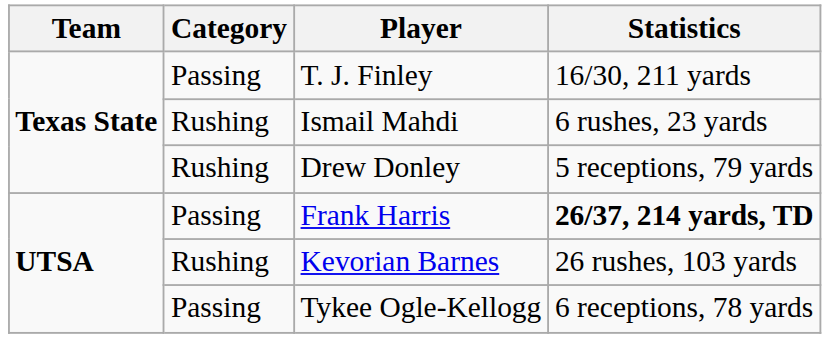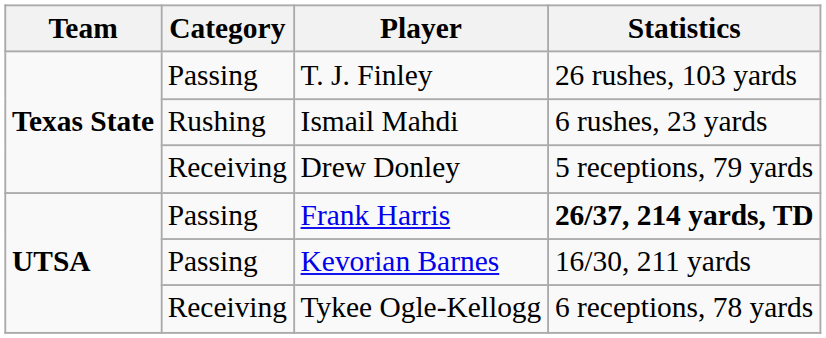(653, 74) 16/30, 211 yards -> (676, 74) 26 rushes, 103 yards
(220, 168) Rushing -> (227, 168) Receiving
(220, 261) Rushing -> (213, 261) Passing
(676, 261) 26 rushes, 103 yards -> (653, 261) 16/30, 211 yards
(216, 308) Passing -> (227, 308) Receiving
